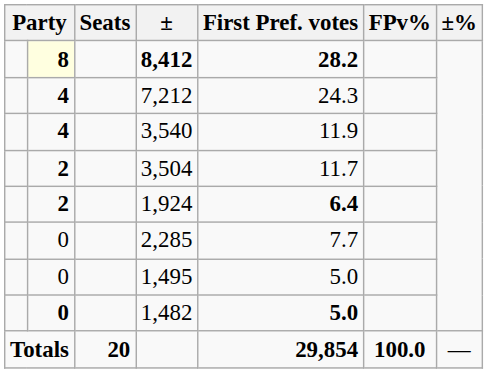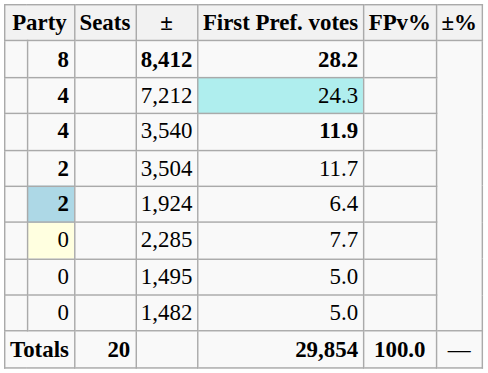(63, 58) lightyellow background -> (63, 58) no background
(338, 95) no background -> (338, 95) paleturquoise background
(339, 131) normal -> (339, 131) bold
(63, 204) no background -> (63, 204) lightblue background
(344, 204) bold -> (344, 204) normal
(63, 240) no background -> (63, 240) lightyellow background
(63, 312) bold -> (63, 312) normal
(344, 312) bold -> (344, 312) normal
